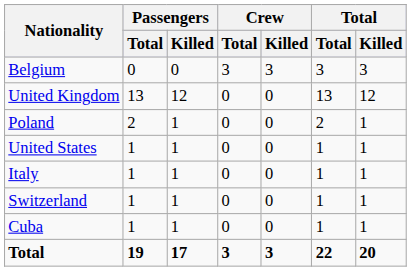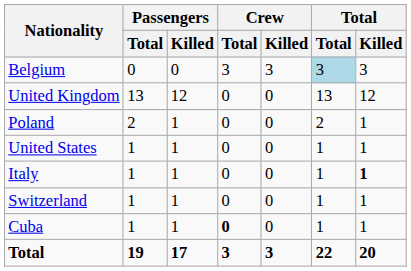(320, 69) no background -> (320, 69) lightblue background
(363, 174) normal -> (363, 174) bold
(226, 226) normal -> (226, 226) bold
